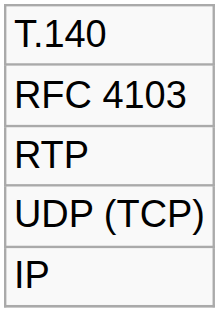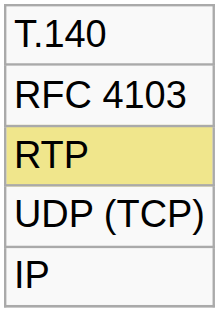(52, 154) no background -> (52, 154) khaki background
